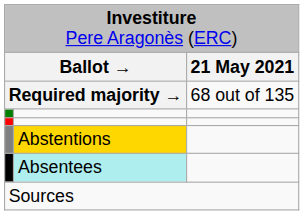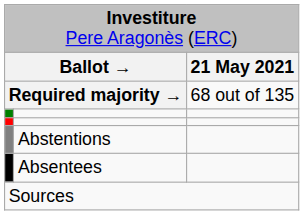(64, 139) gold background -> (64, 139) no background
(60, 167) paleturquoise background -> (60, 167) no background
